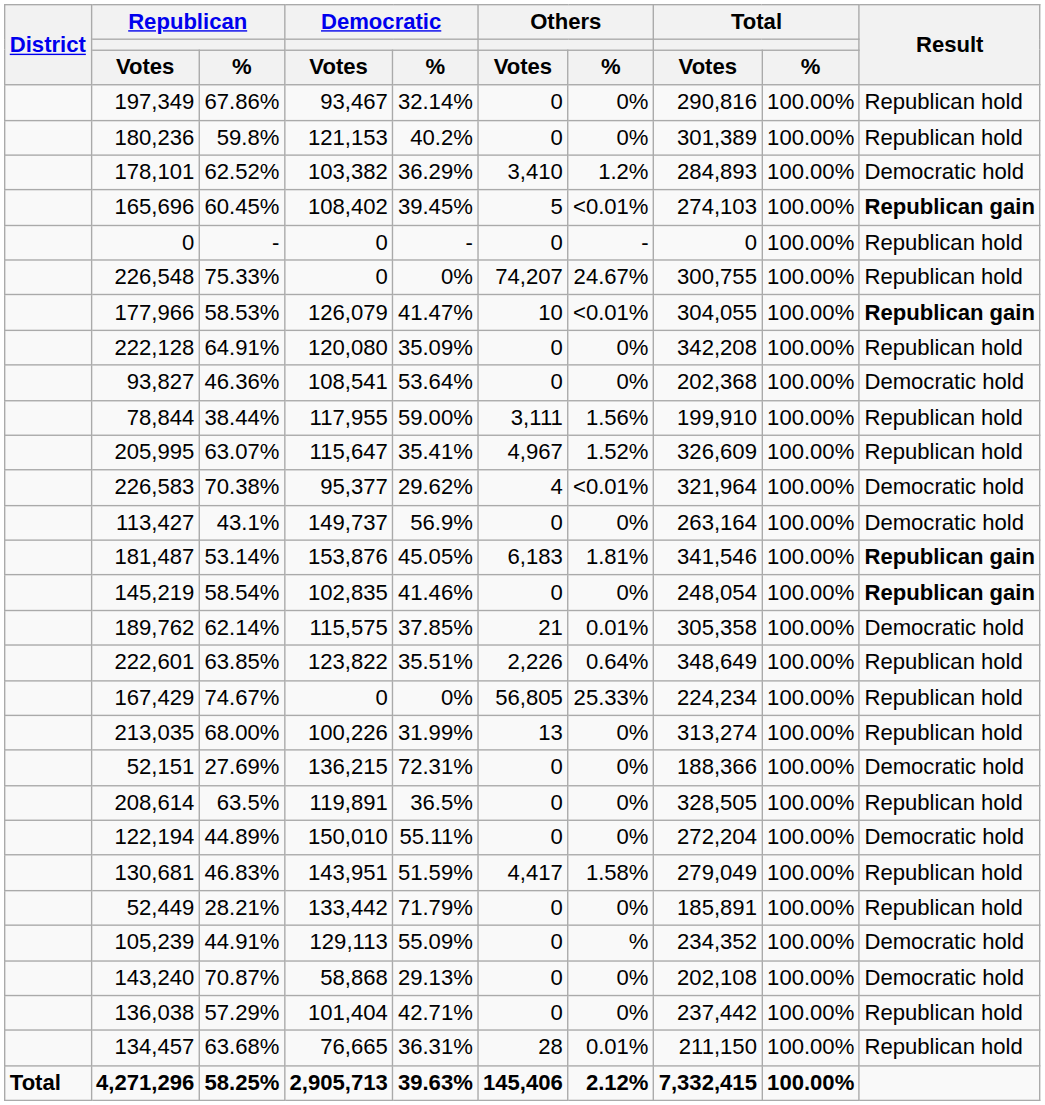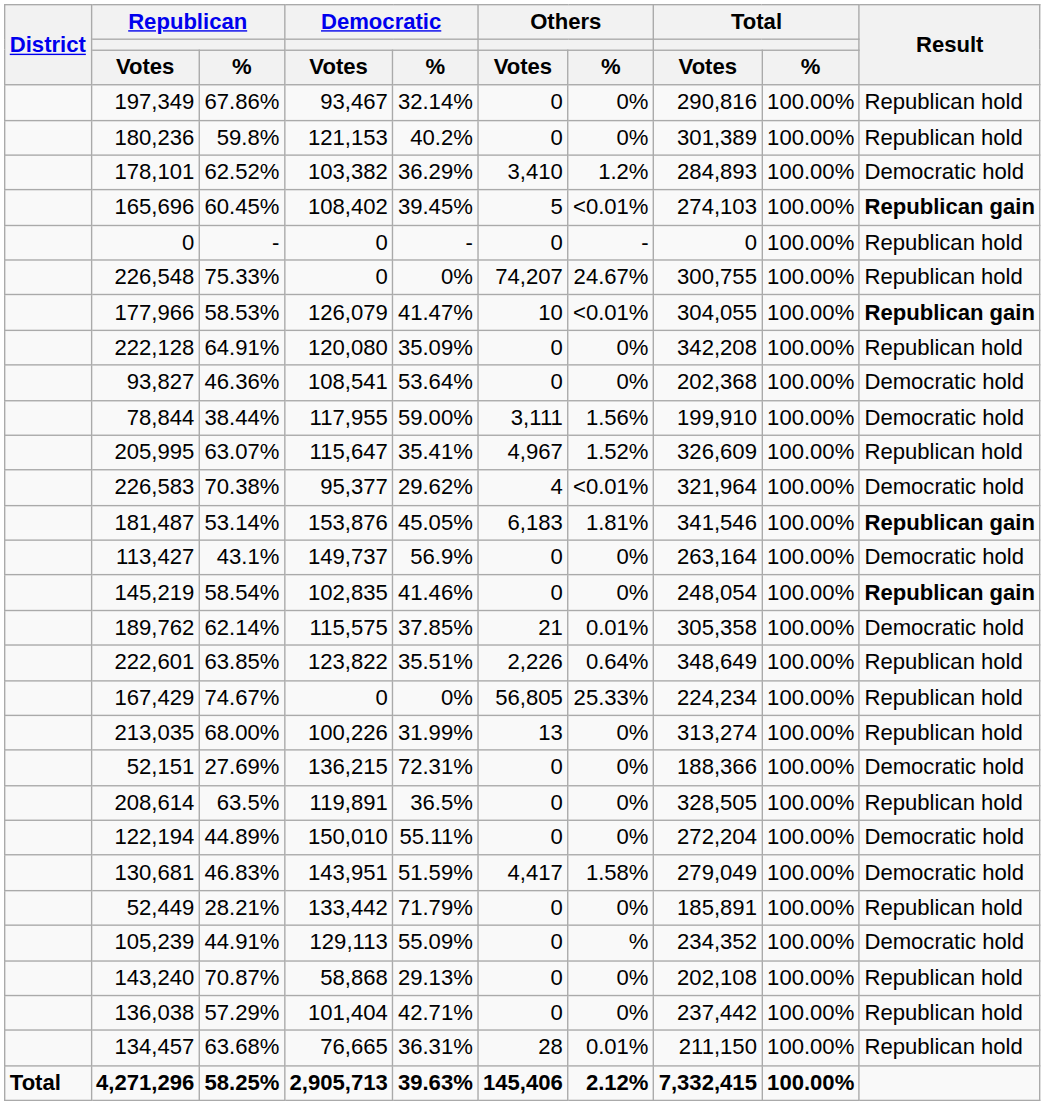(944, 417) Republican hold -> (944, 417) Democratic hold
rows swapped: (154, 557) <-> (155, 522)
(944, 872) Republican hold -> (944, 872) Democratic hold
(944, 977) Democratic hold -> (944, 977) Republican hold
